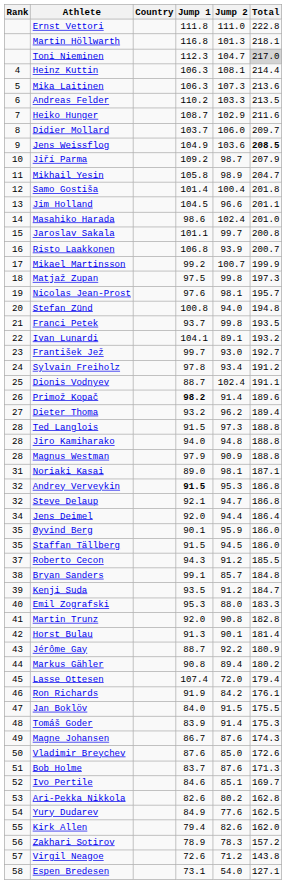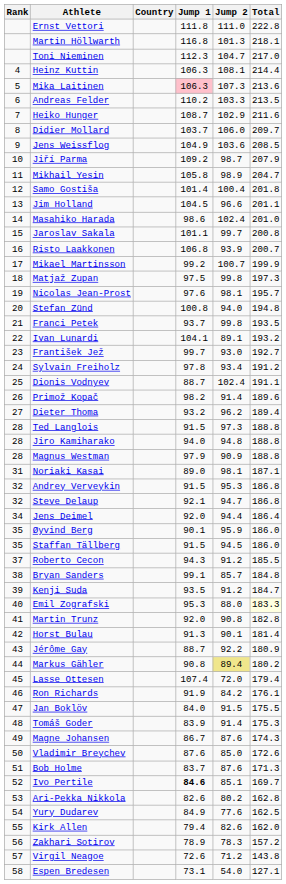(266, 56) lightgrey background -> (266, 56) no background
(194, 86) no background -> (194, 86) pink background
(266, 145) bold -> (266, 145) normal
(194, 397) bold -> (194, 397) normal
(194, 486) bold -> (194, 486) normal
(266, 605) no background -> (266, 605) lightyellow background
(231, 664) no background -> (231, 664) khaki background
(194, 783) normal -> (194, 783) bold
